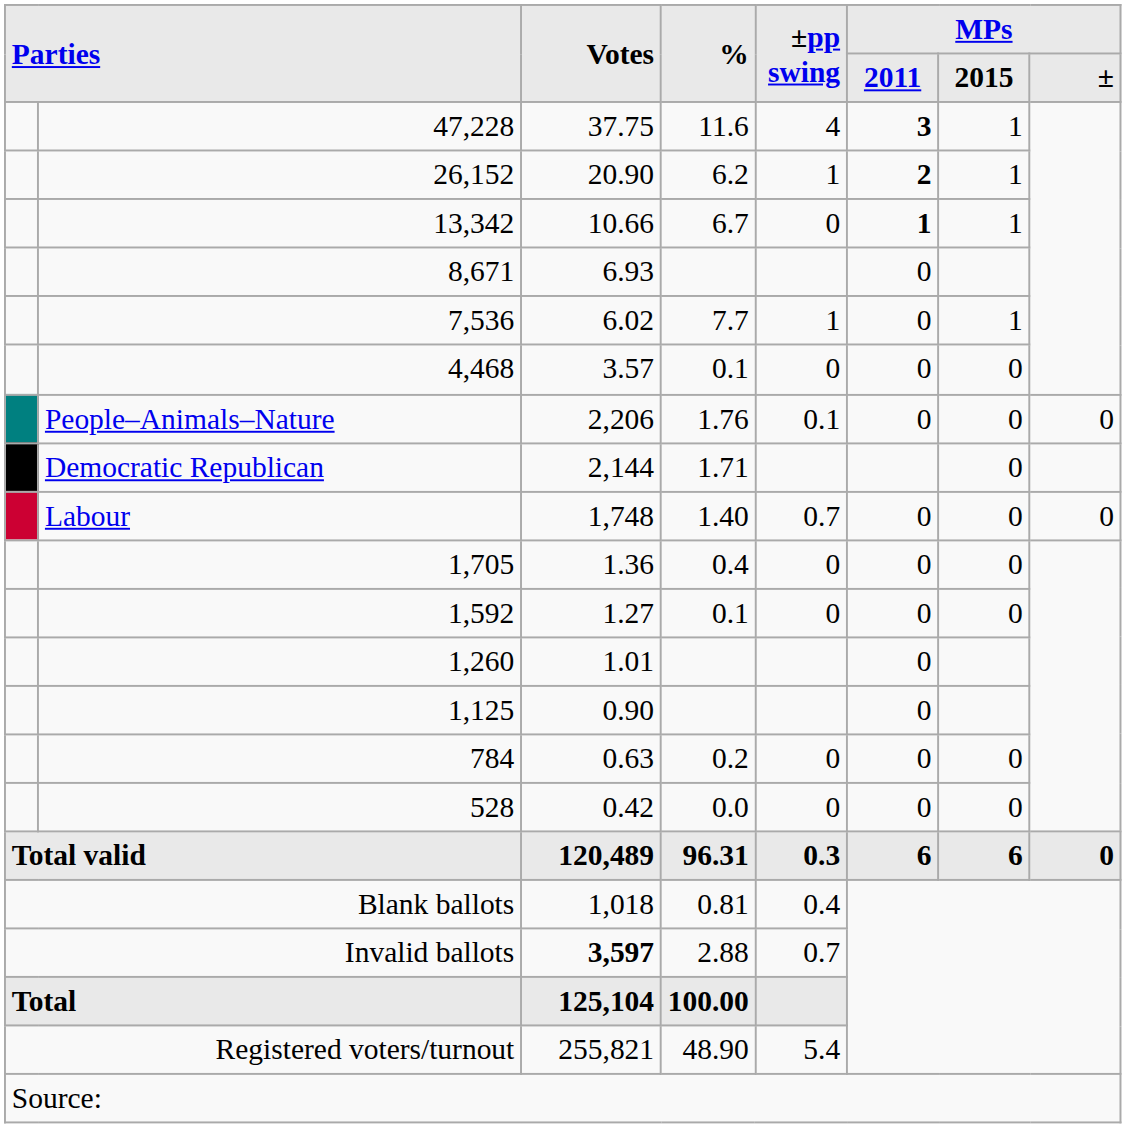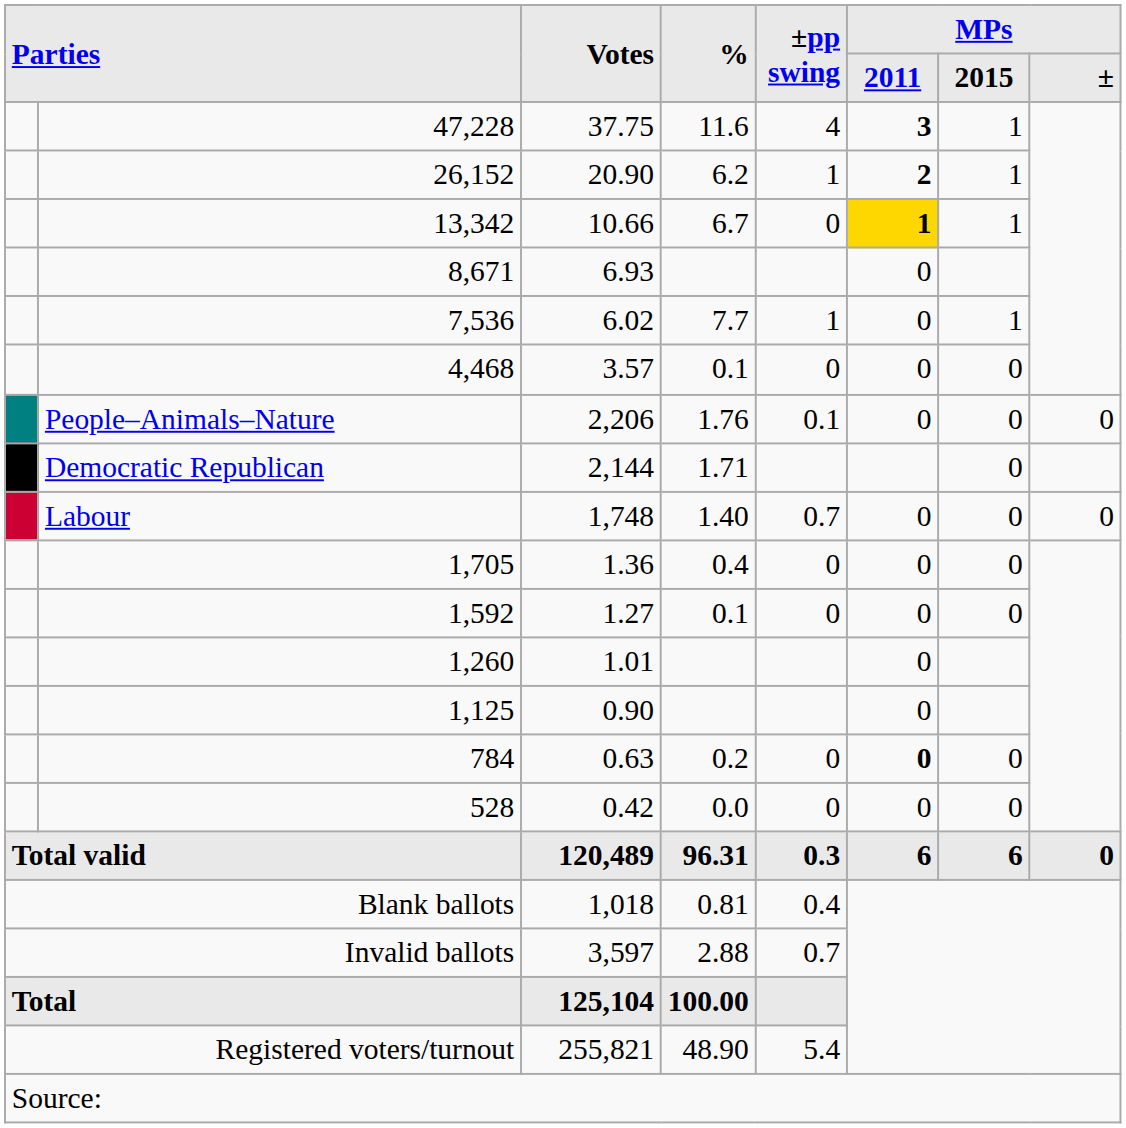(924, 223) no background -> (924, 223) gold background
(924, 758) normal -> (924, 758) bold
(621, 952) bold -> (621, 952) normal
